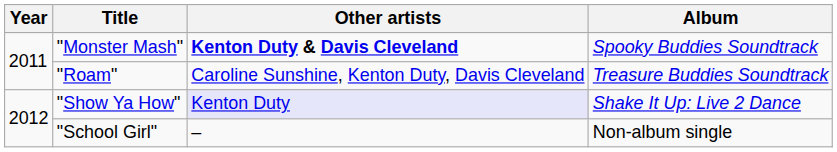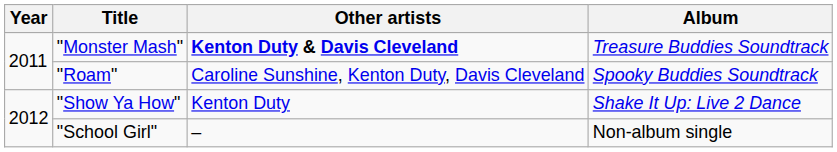(705, 47) Spooky Buddies Soundtrack -> (711, 47) Treasure Buddies Soundtrack
(711, 75) Treasure Buddies Soundtrack -> (705, 75) Spooky Buddies Soundtrack
(241, 103) lavender background -> (241, 103) no background
